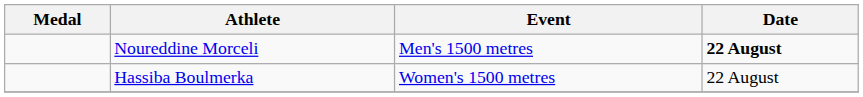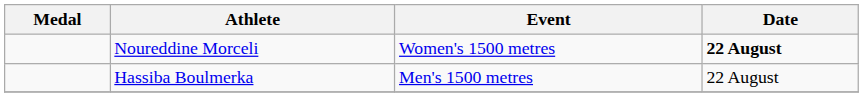(466, 48) Men's 1500 metres -> (477, 48) Women's 1500 metres
(477, 77) Women's 1500 metres -> (466, 77) Men's 1500 metres
